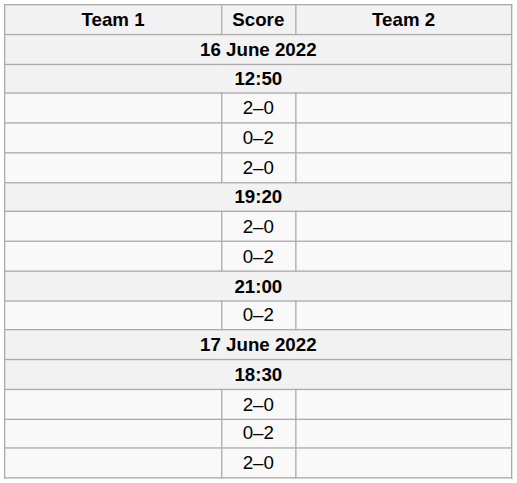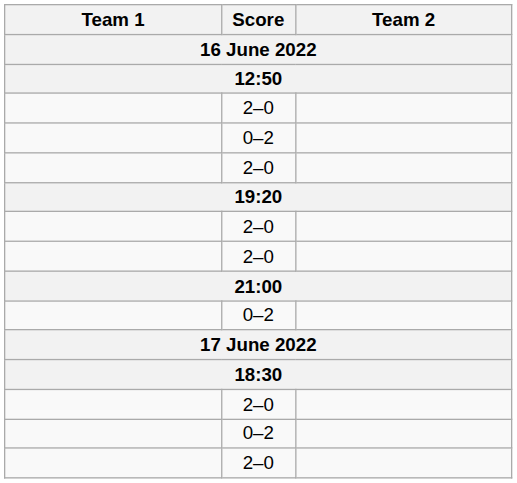(258, 256) 0–2 -> (258, 256) 2–0
